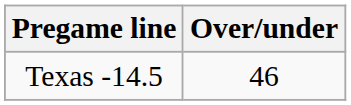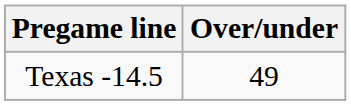(264, 75) 46 -> (264, 75) 49
